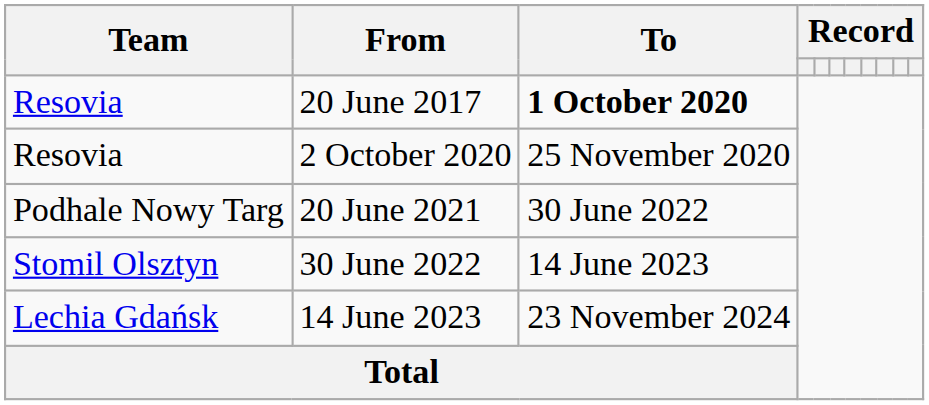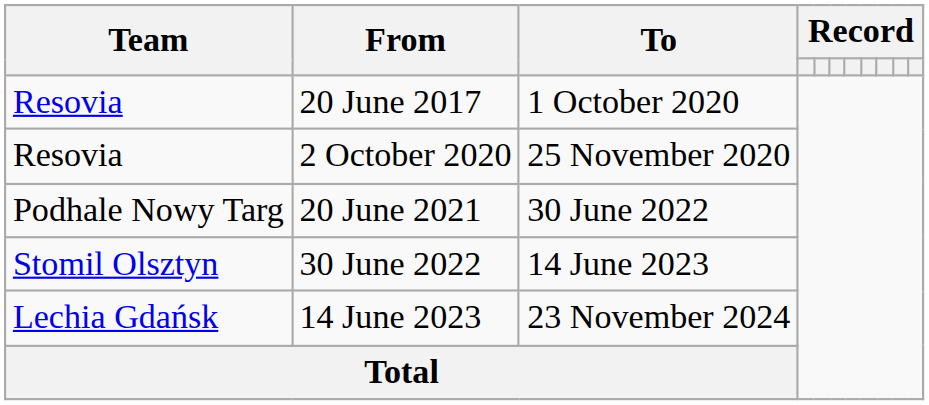(638, 101) bold -> (633, 101) normal
